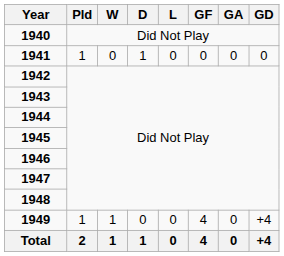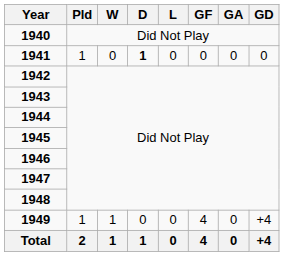(143, 55) normal -> (143, 55) bold
